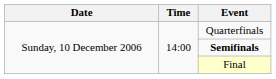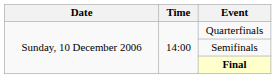(234, 47) bold -> (234, 47) normal
(234, 64) normal -> (234, 64) bold
